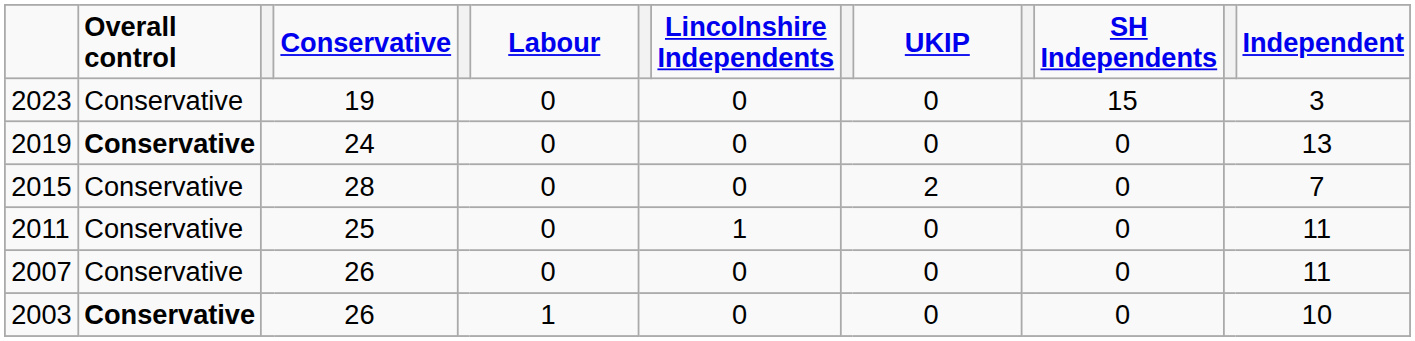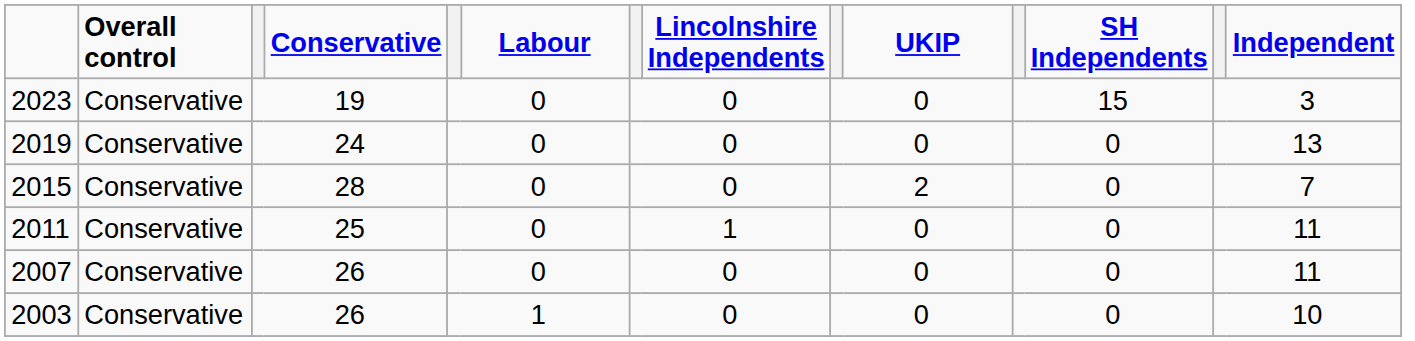(170, 143) bold -> (164, 143) normal
(170, 315) bold -> (164, 315) normal
